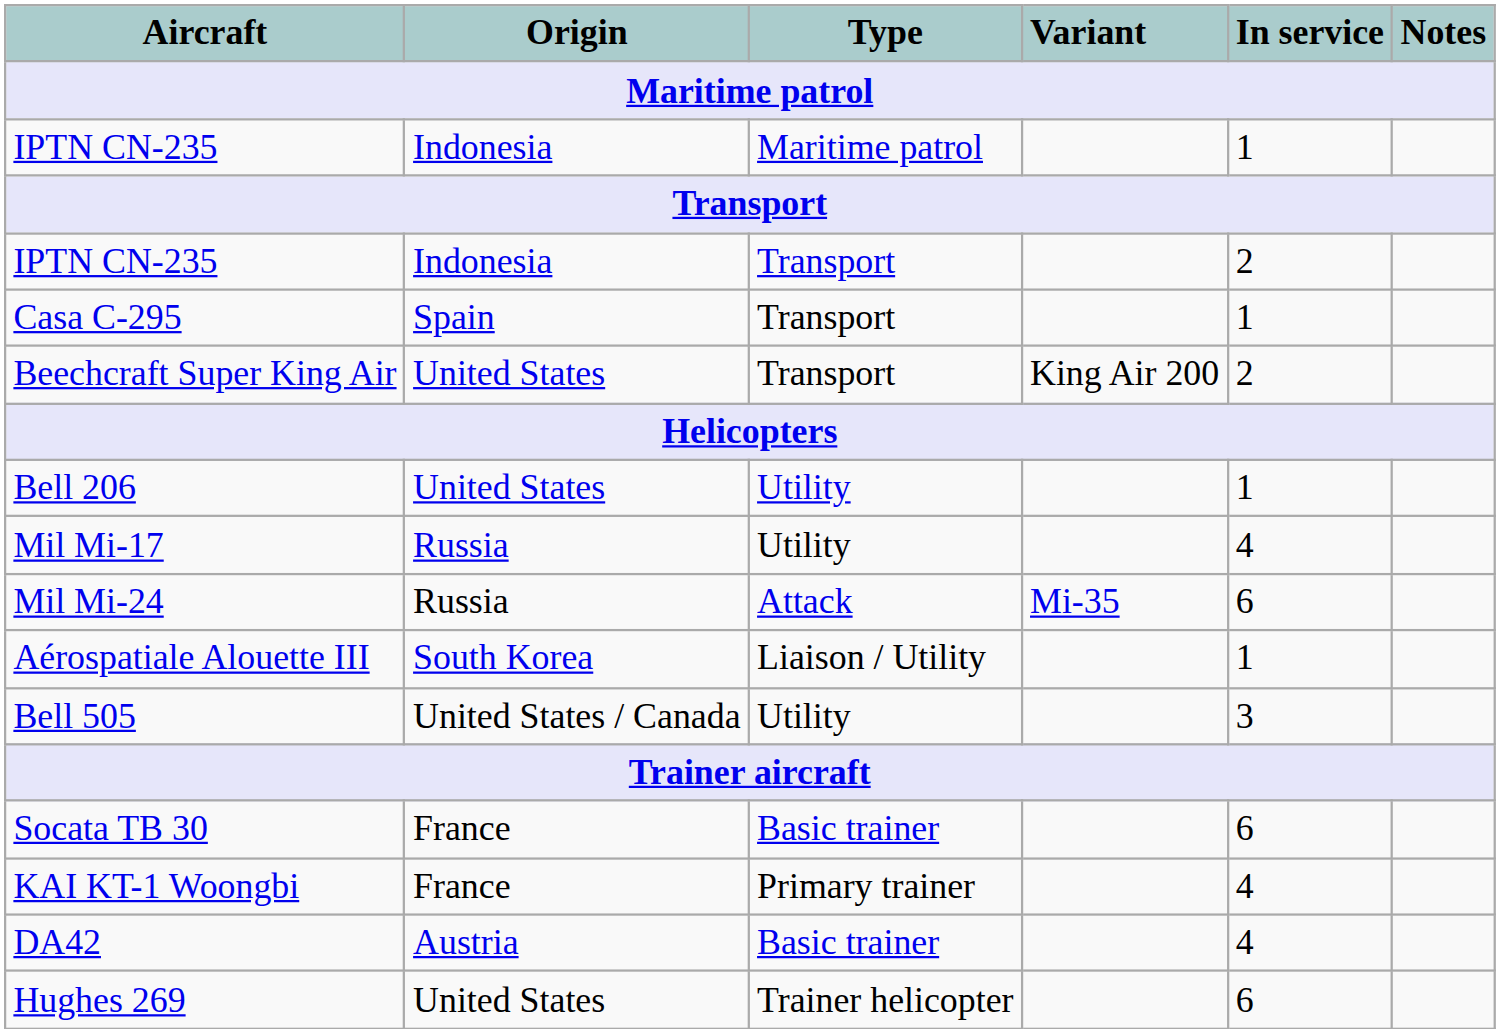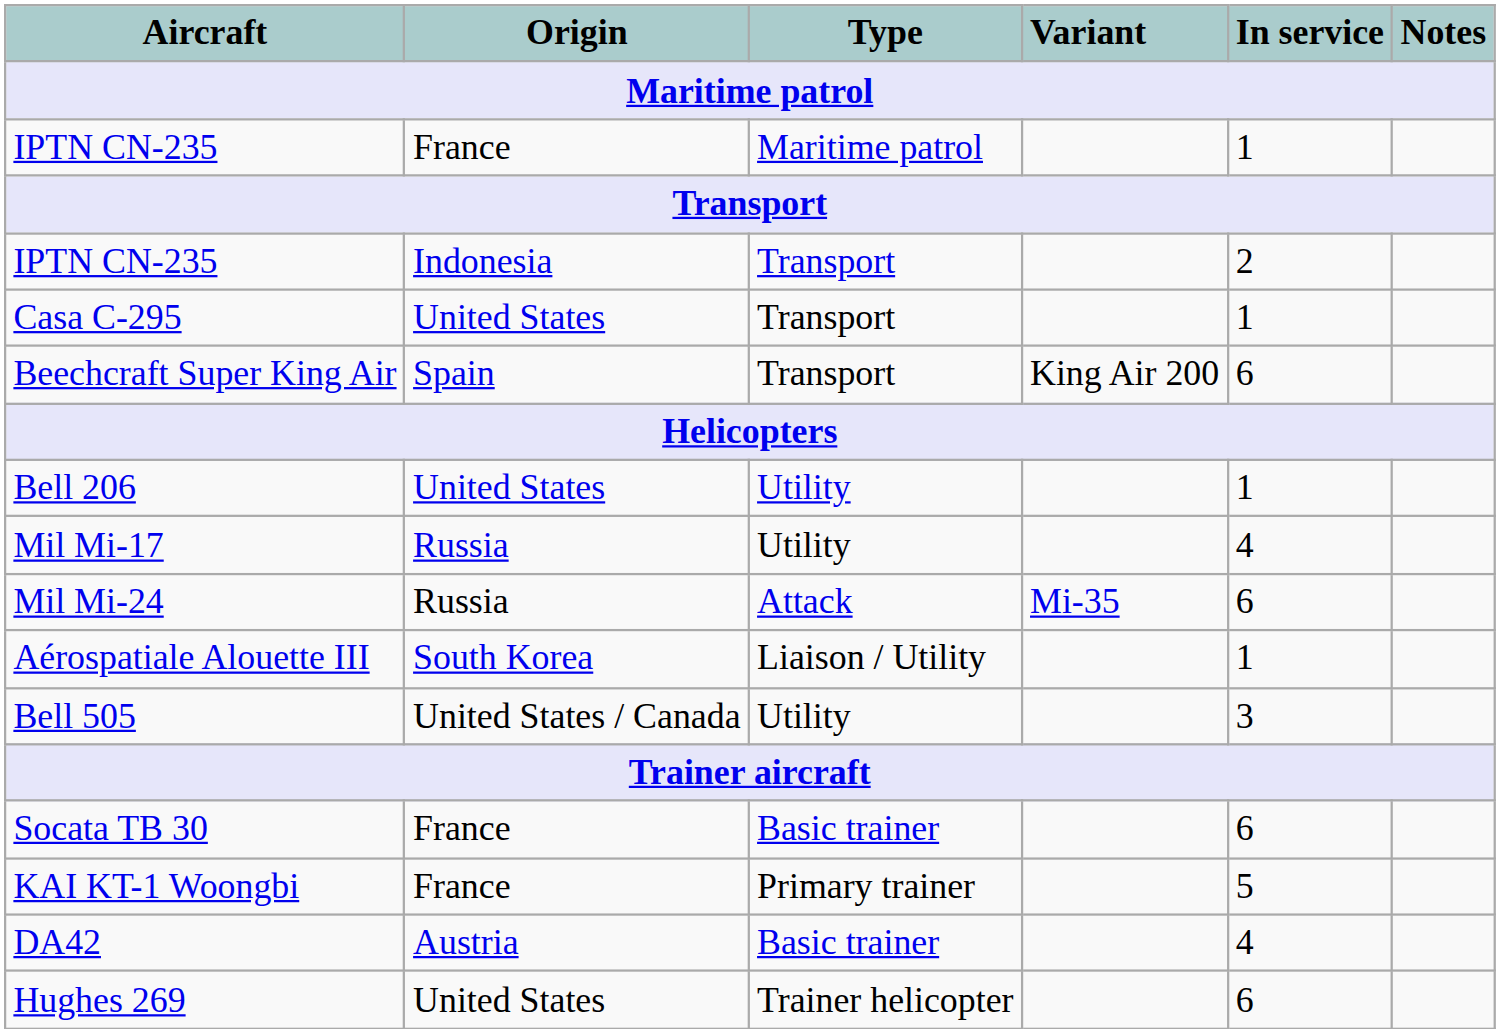(483, 146) Indonesia -> (462, 146) France
(454, 317) Spain -> (509, 317) United States
(509, 373) United States -> (454, 373) Spain
(1245, 373) 2 -> (1245, 373) 6
(1245, 885) 4 -> (1245, 885) 5
